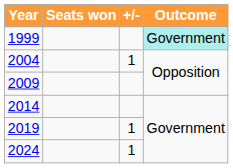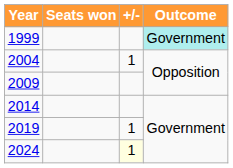(131, 151) no background -> (131, 151) lightyellow background
